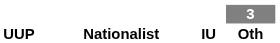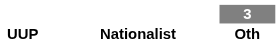- column: (209, 14)
